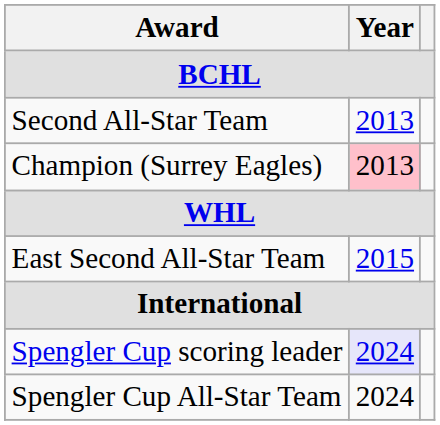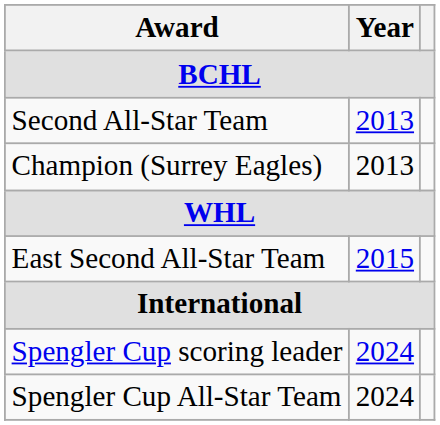(385, 166) pink background -> (385, 166) no background
(385, 350) lavender background -> (385, 350) no background
